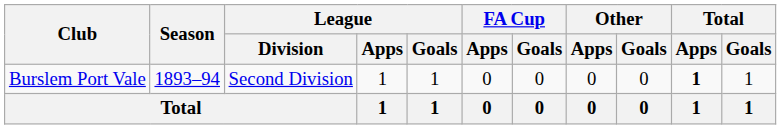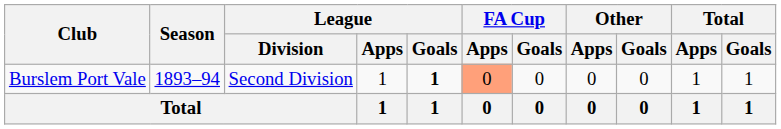(435, 78) normal -> (435, 78) bold
(487, 78) no background -> (487, 78) lightsalmon background
(696, 78) bold -> (696, 78) normal
